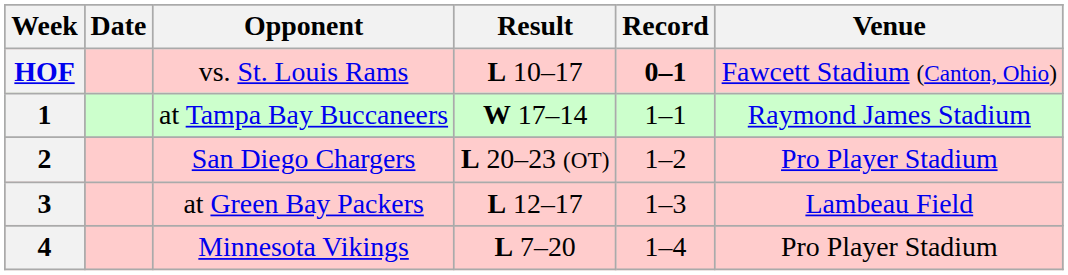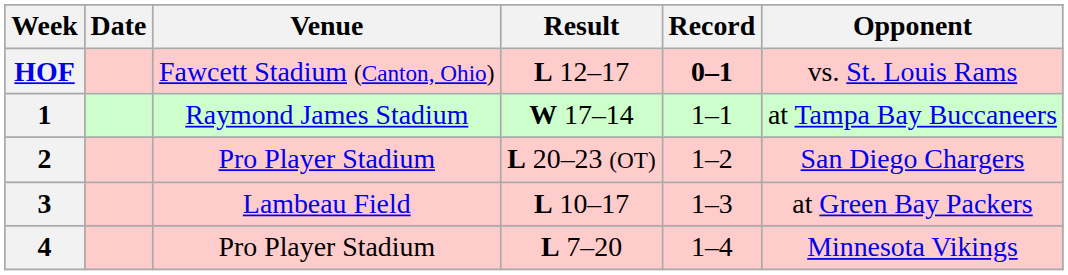columns swapped: (304, 26) <-> (889, 26)
(535, 70) L 10–17 -> (582, 70) L 12–17
(535, 203) L 12–17 -> (582, 203) L 10–17
